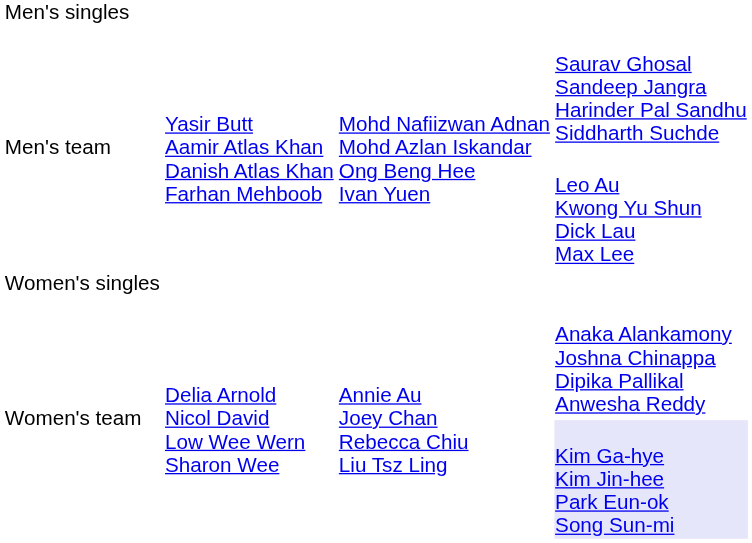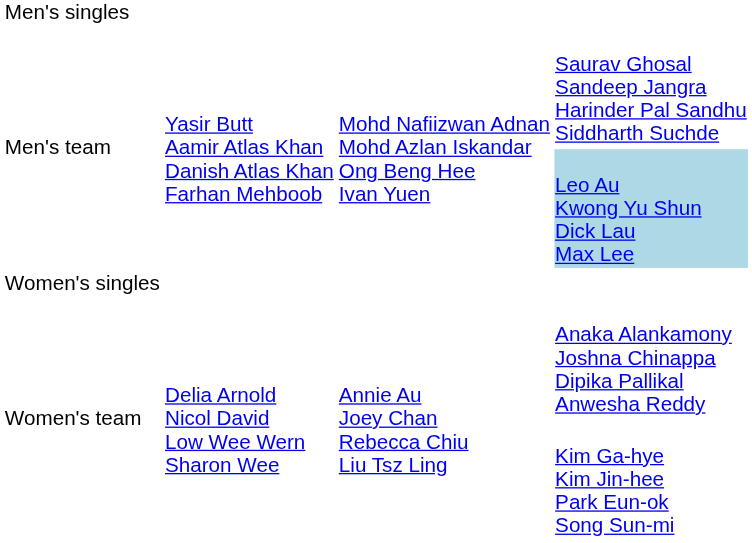(628, 220) no background -> (628, 220) lightblue background
(615, 490) lavender background -> (615, 490) no background
